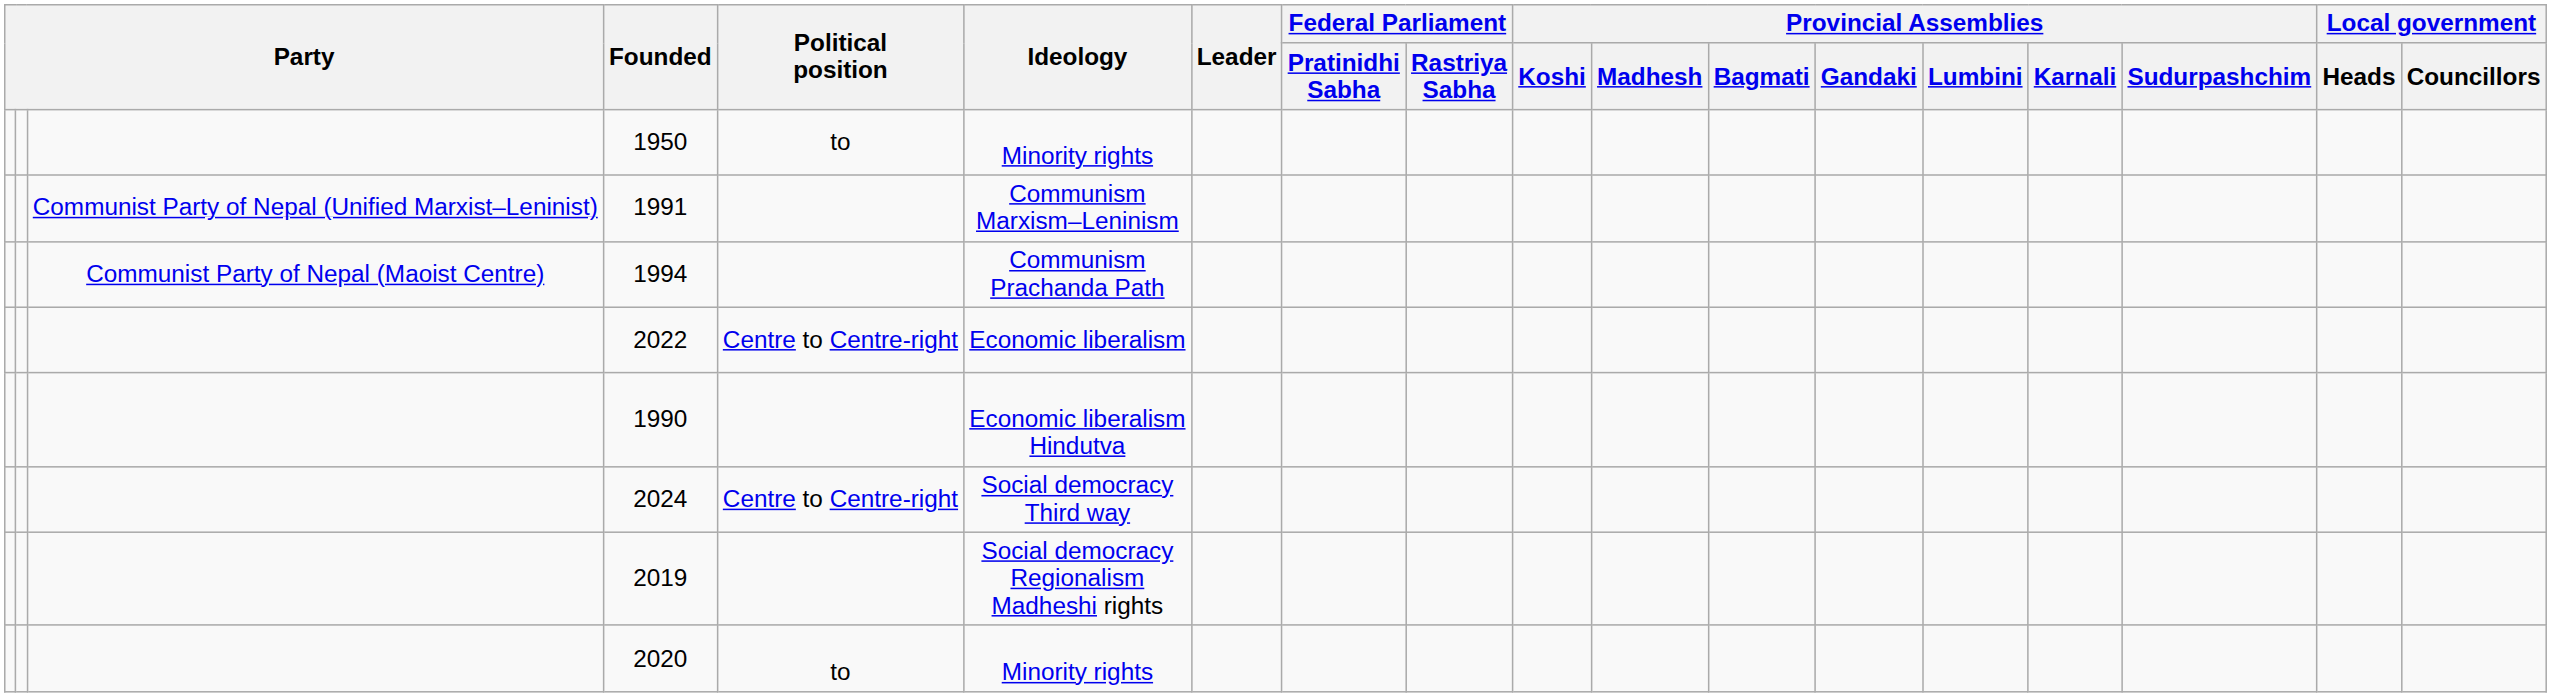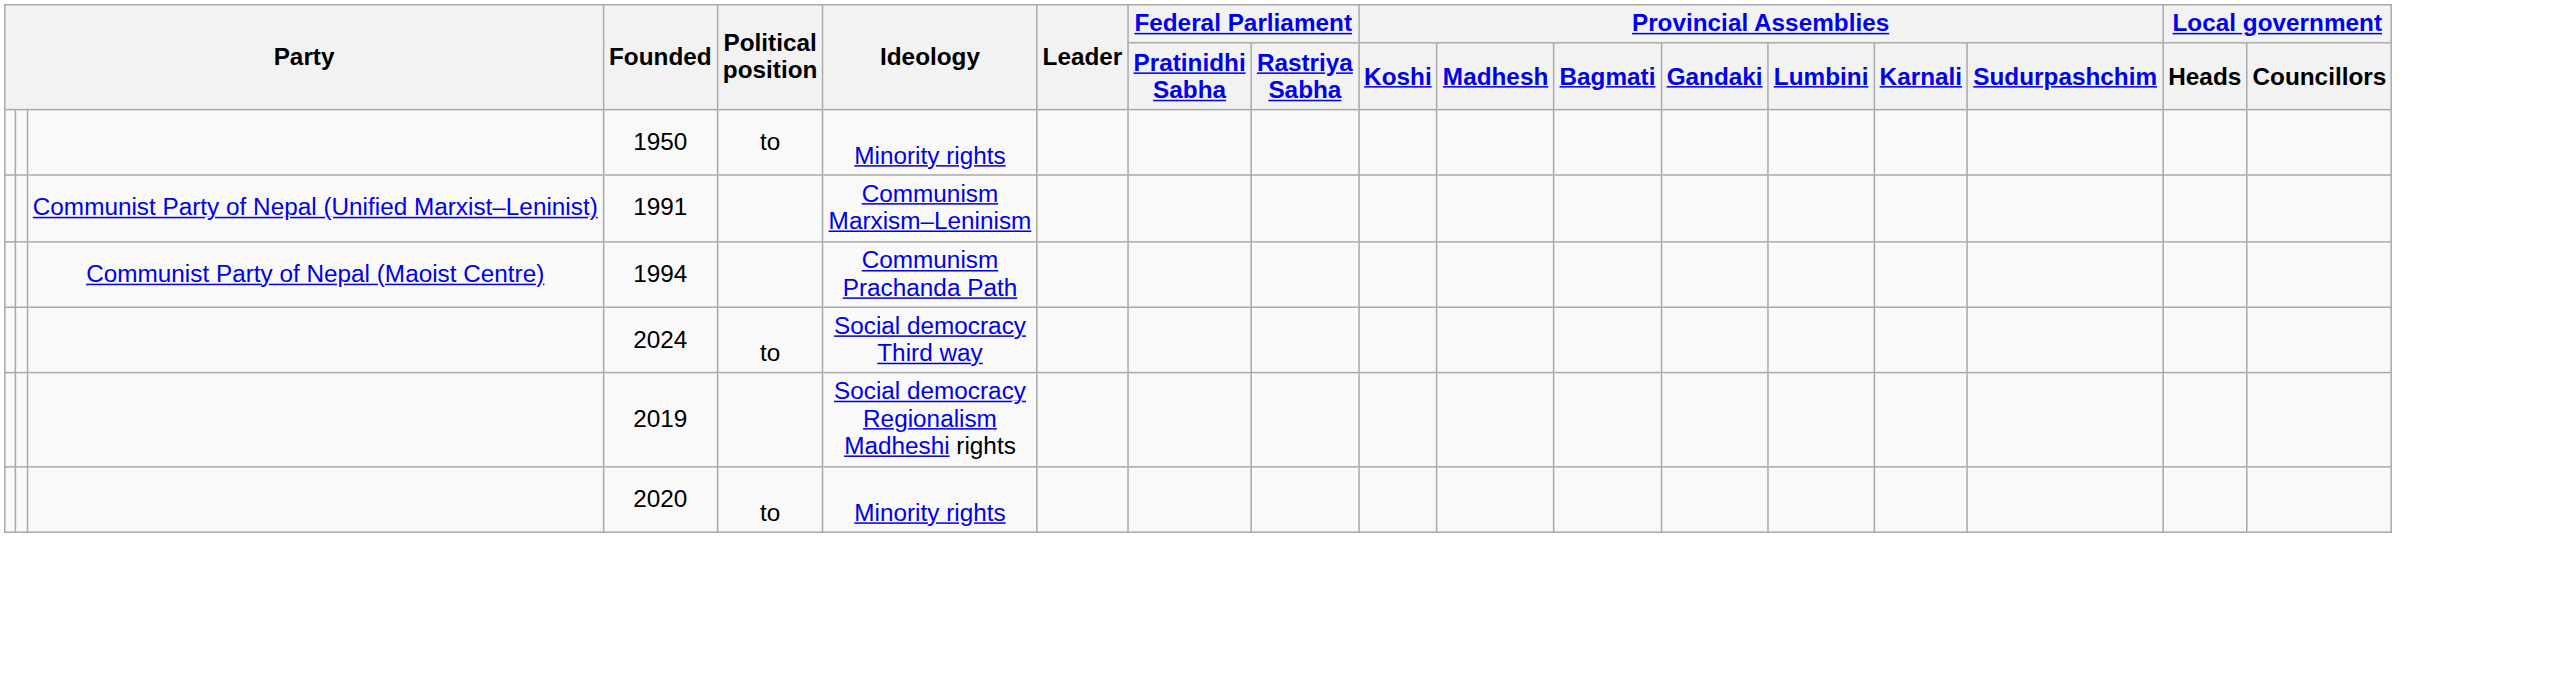- row: (660, 339)
- row: (660, 419)
(840, 498) Centre to Centre-right -> (770, 353) to
